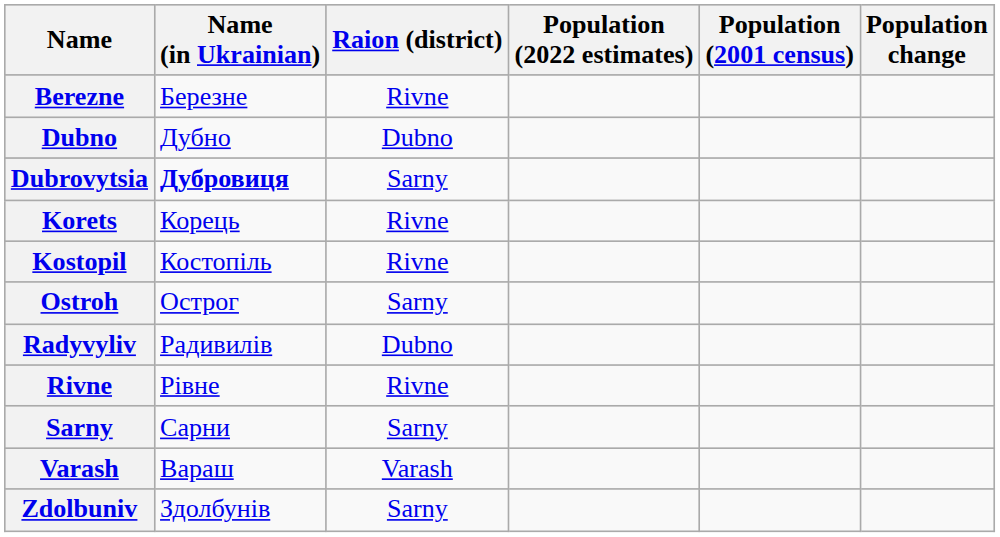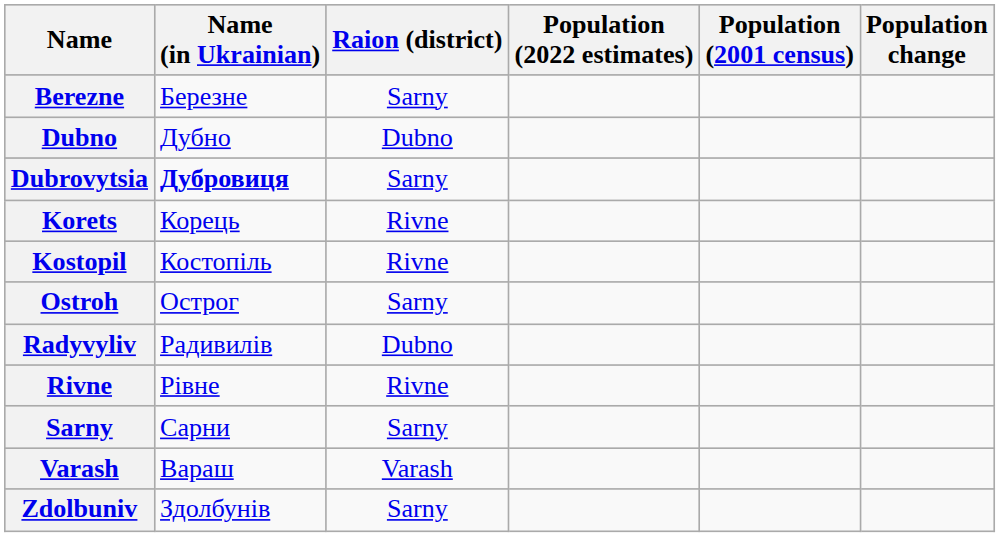(417, 95) Rivne -> (417, 95) Sarny
